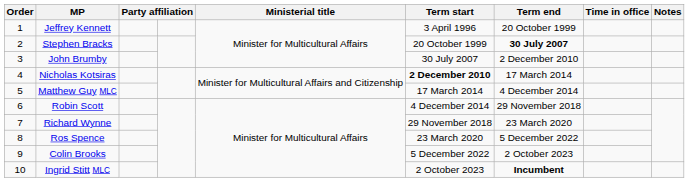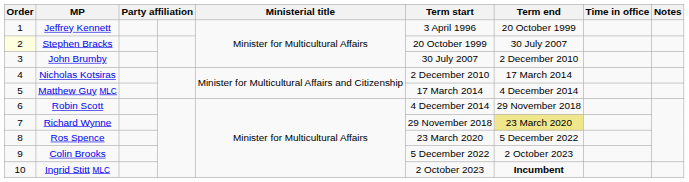(20, 43) no background -> (20, 43) lightyellow background
(539, 43) bold -> (539, 43) normal
(450, 75) bold -> (450, 75) normal
(539, 122) no background -> (539, 122) khaki background
